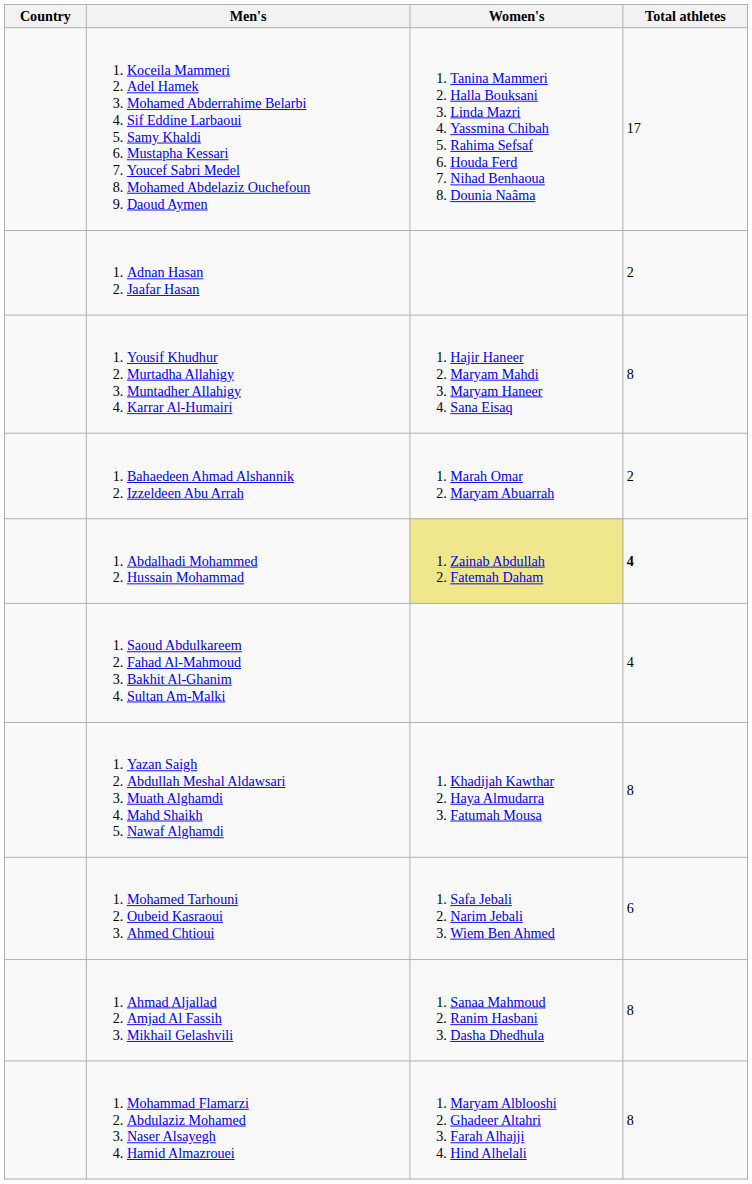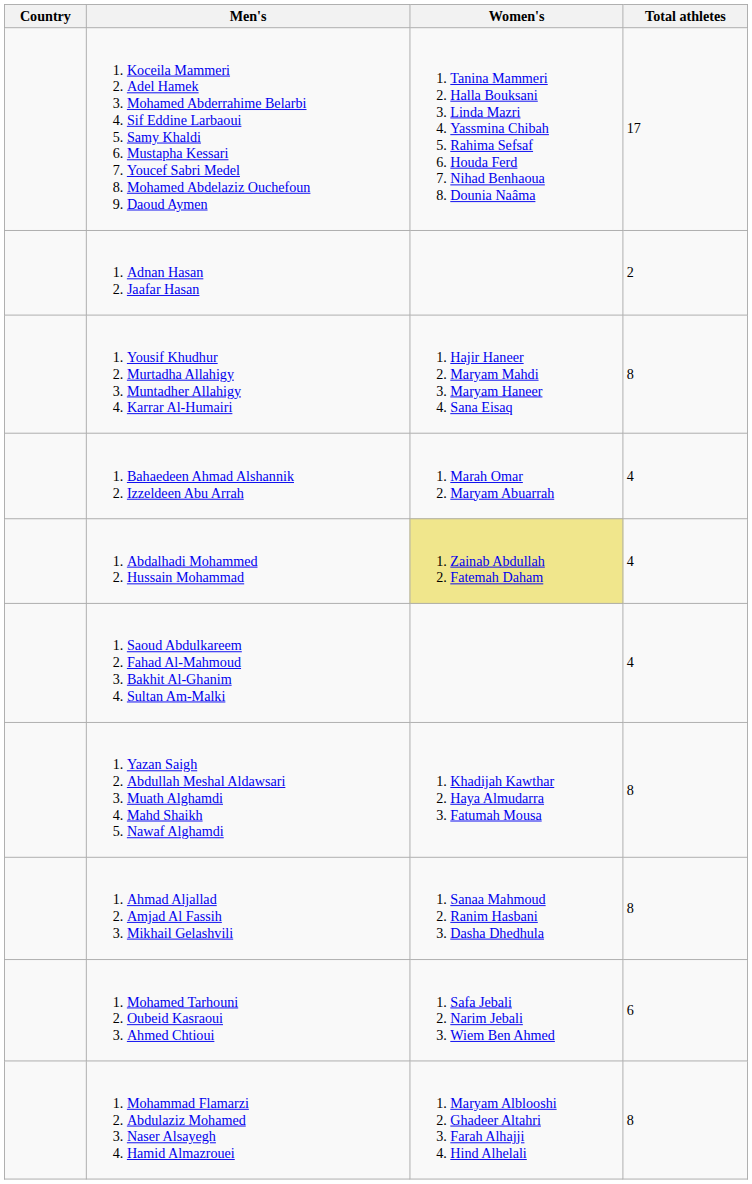(630, 476) 2 -> (630, 476) 4
(630, 561) bold -> (630, 561) normal
rows swapped: (248, 1019) <-> (248, 917)
